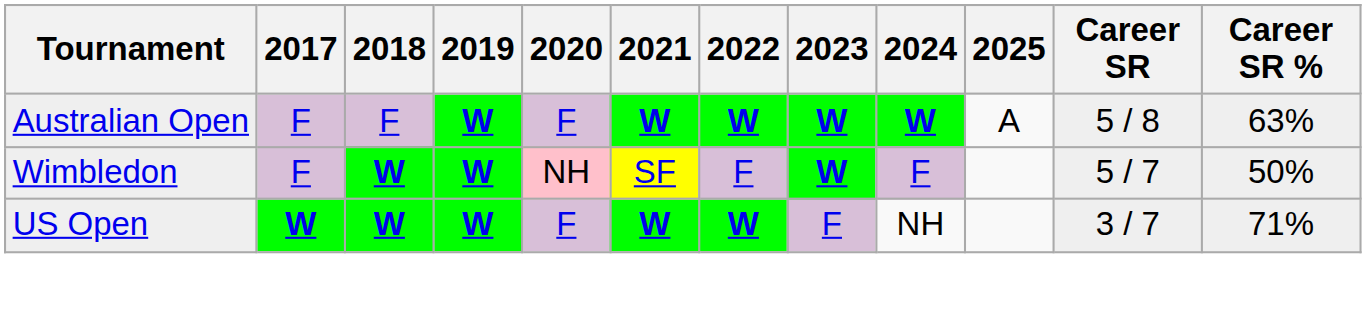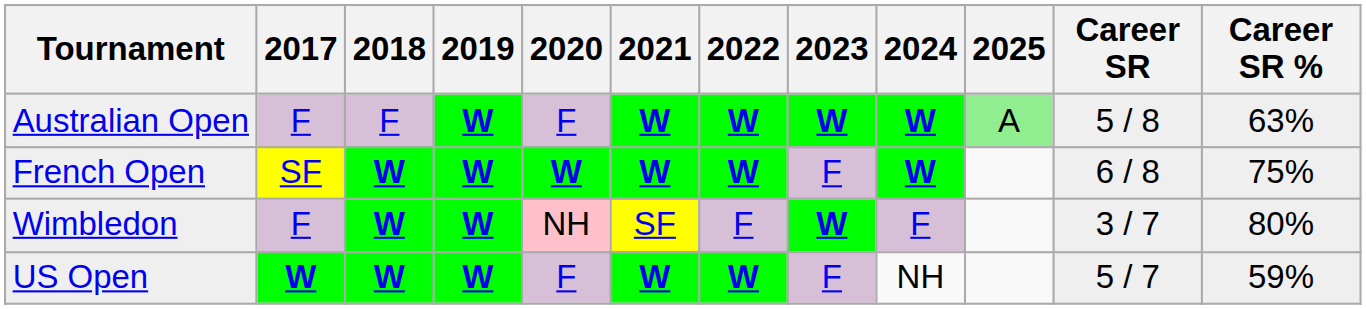(1009, 119) no background -> (1009, 119) lightgreen background
+ row: (109, 172)
(1128, 172) 5 / 7 -> (1128, 224) 3 / 7
(1281, 172) 50% -> (1281, 224) 80%
(1128, 224) 3 / 7 -> (1128, 276) 5 / 7
(1281, 224) 71% -> (1281, 276) 59%
